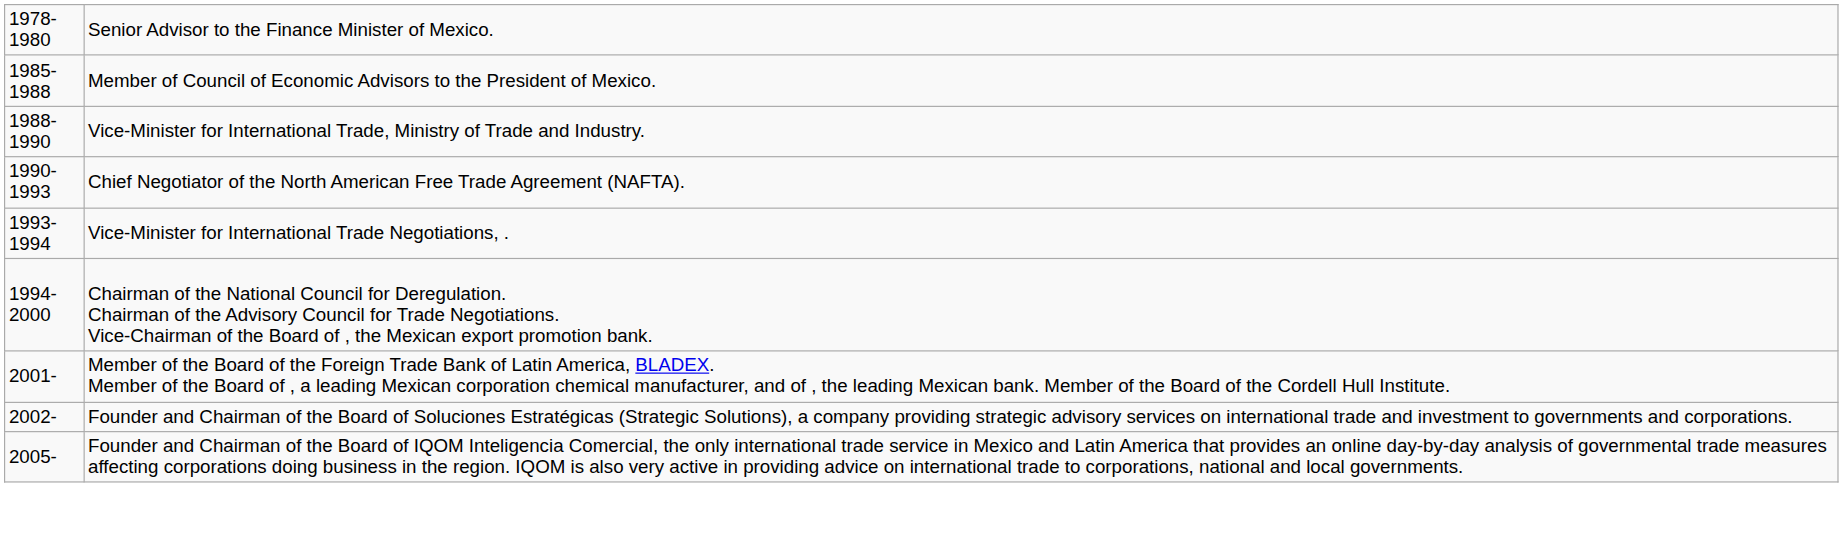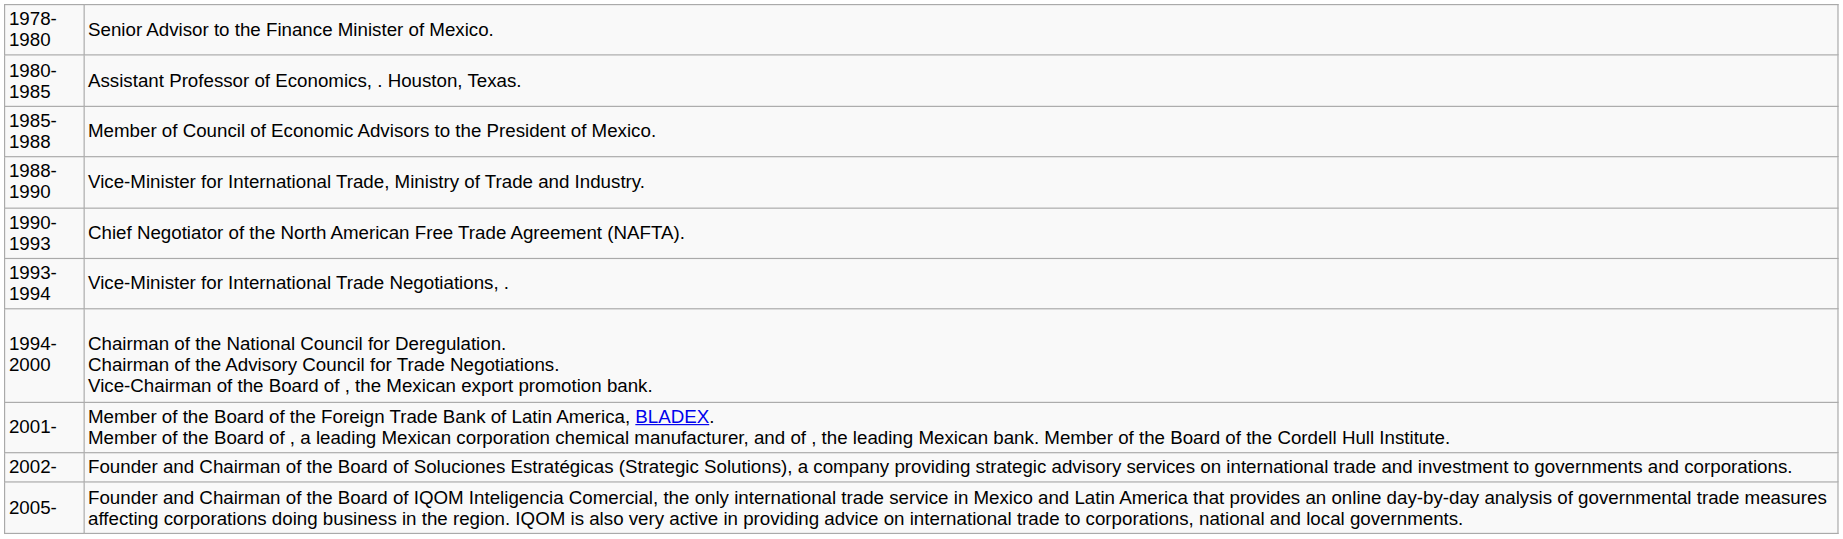+ row: (305, 80)
